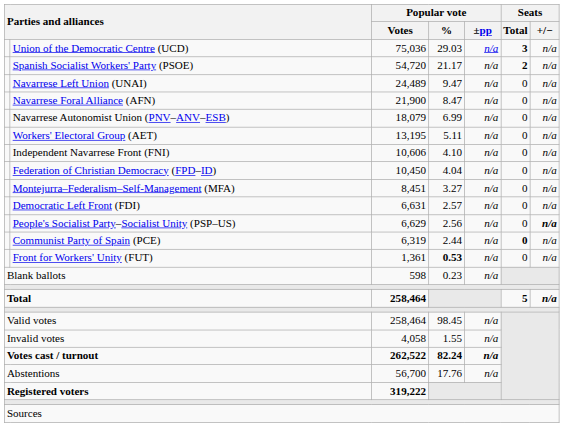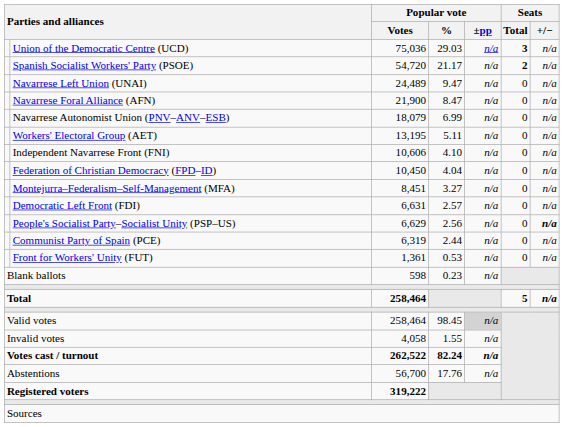(525, 240) bold -> (525, 240) normal
(452, 258) bold -> (452, 258) normal
(491, 321) no background -> (491, 321) lightgrey background
